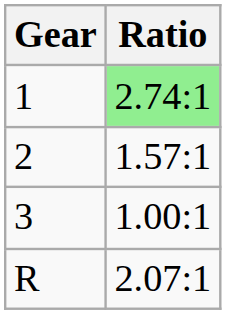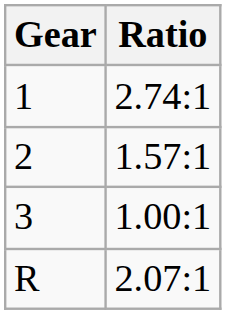(163, 95) lightgreen background -> (163, 95) no background
